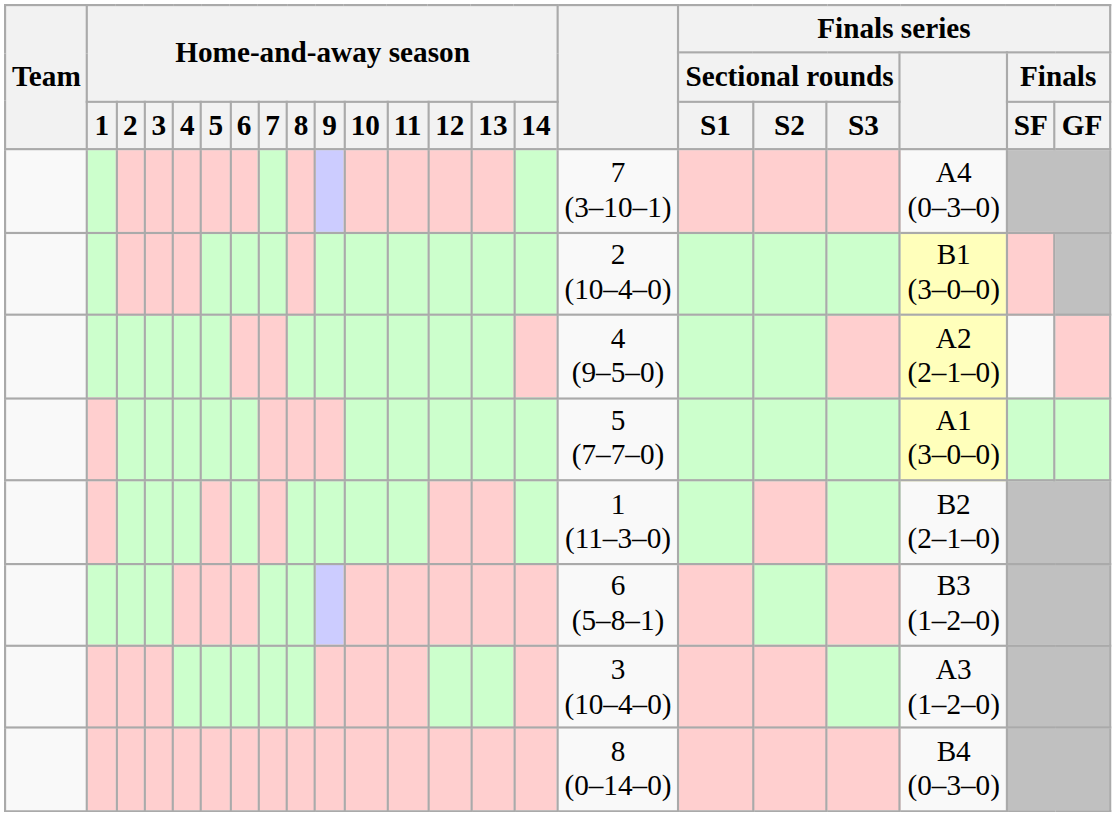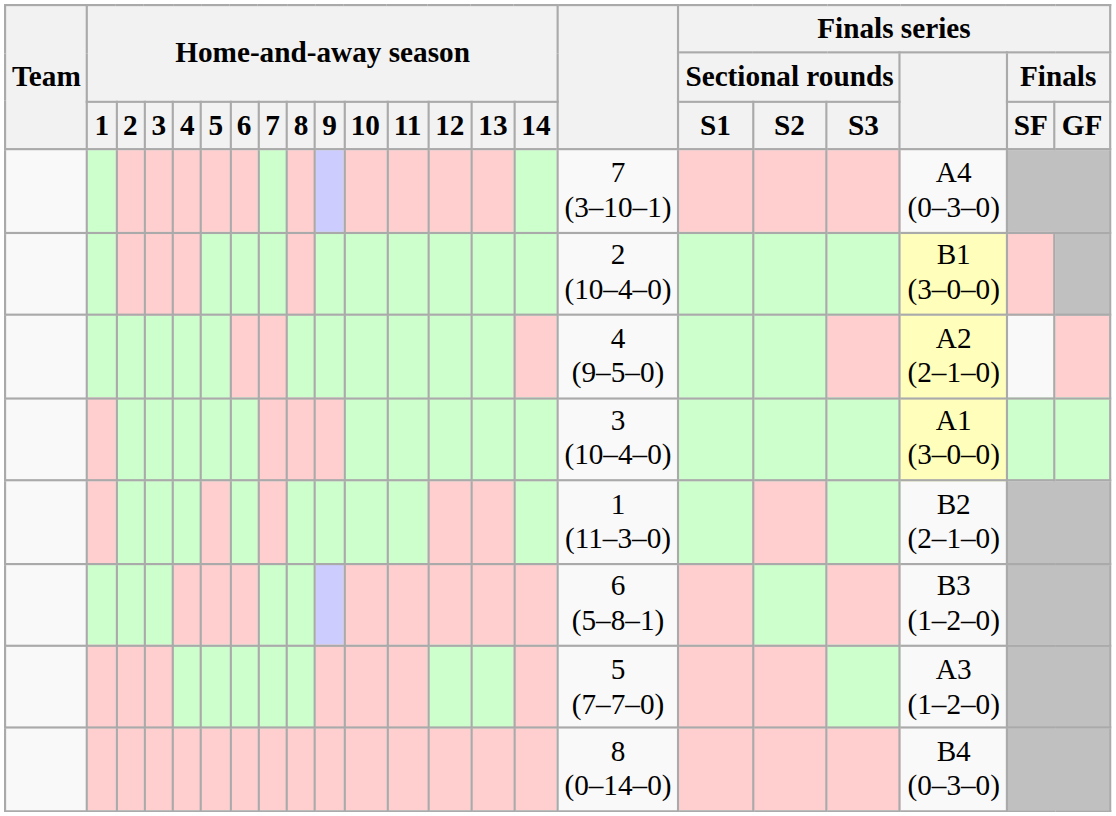(618, 438) 5 (7–7–0) -> (618, 438) 3 (10–4–0)
(618, 685) 3 (10–4–0) -> (618, 685) 5 (7–7–0)
